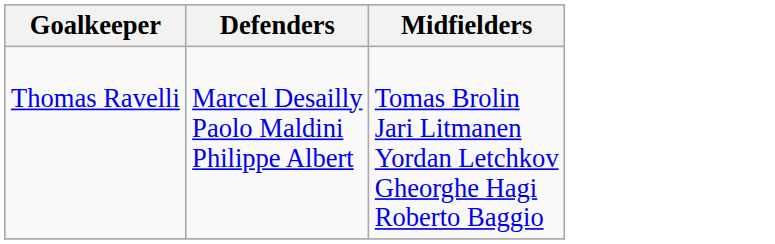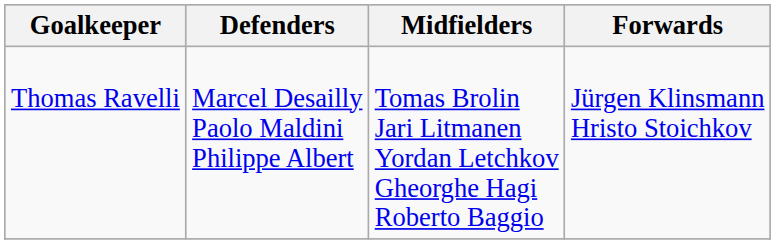+ column: (668, 25)
